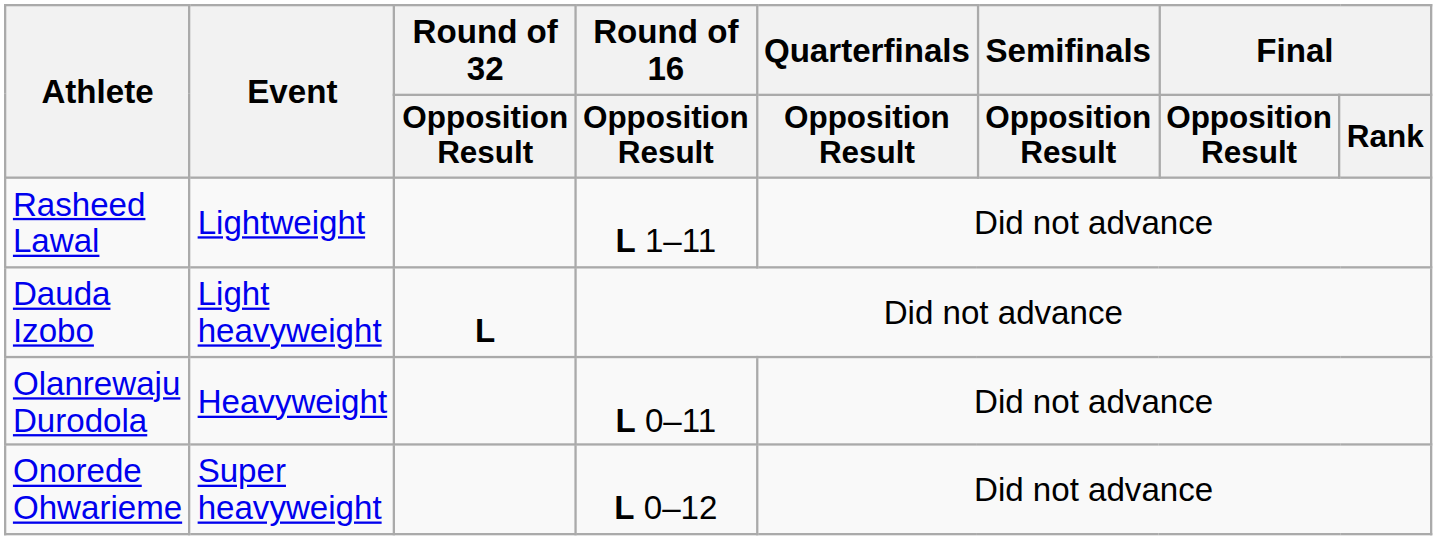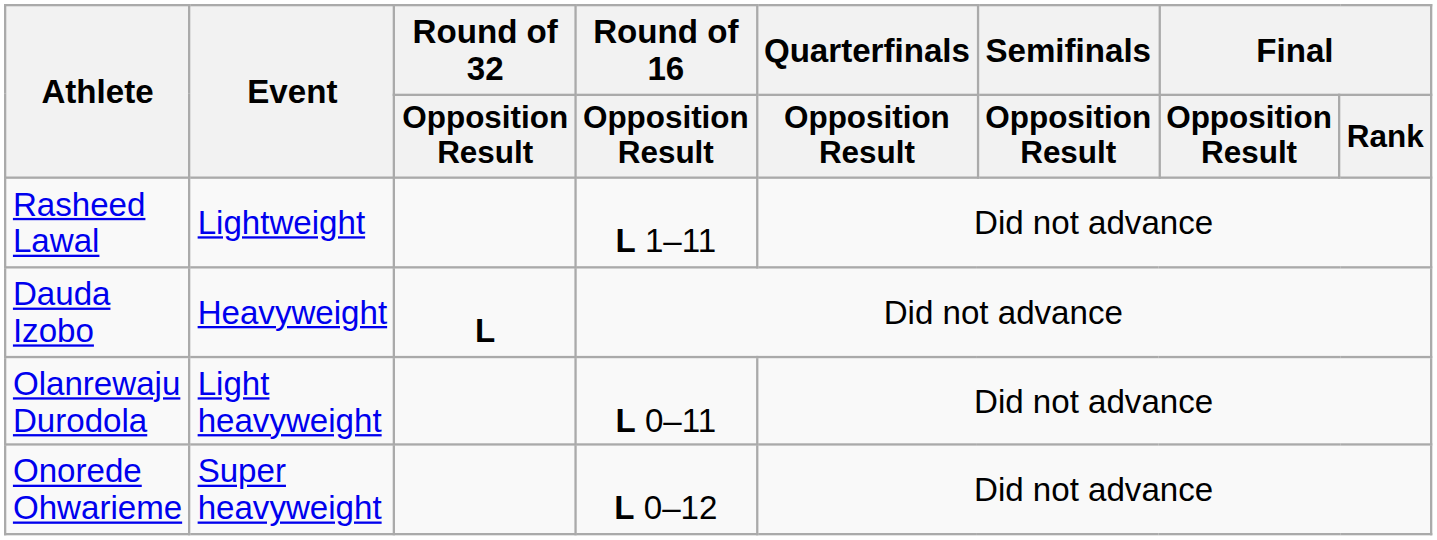(290, 312) Light heavyweight -> (292, 312) Heavyweight
(292, 401) Heavyweight -> (290, 401) Light heavyweight
